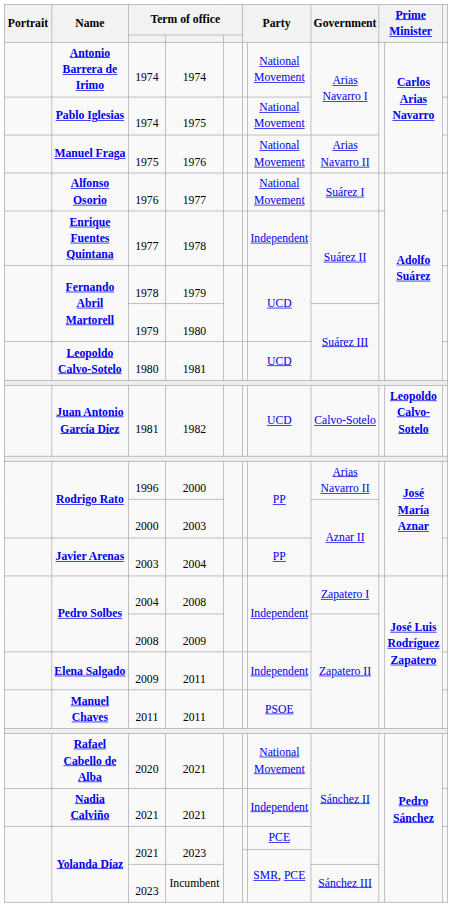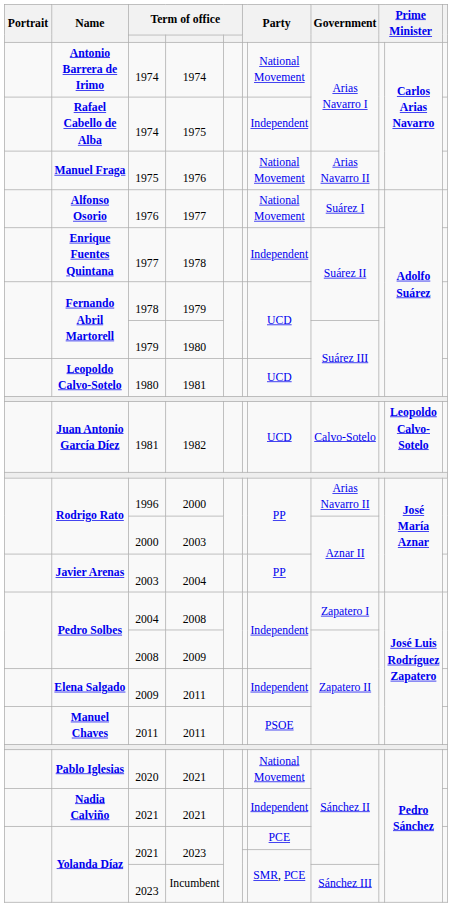(90, 115) Pablo Iglesias -> (90, 124) Rafael Cabello de Alba
(279, 115) National Movement -> (279, 124) Independent
(90, 760) Rafael Cabello de Alba -> (90, 768) Pablo Iglesias
